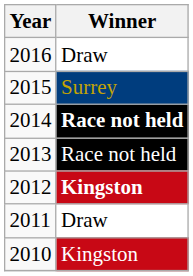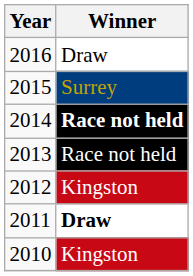(102, 187) bold -> (99, 187) normal
(84, 220) normal -> (86, 220) bold
